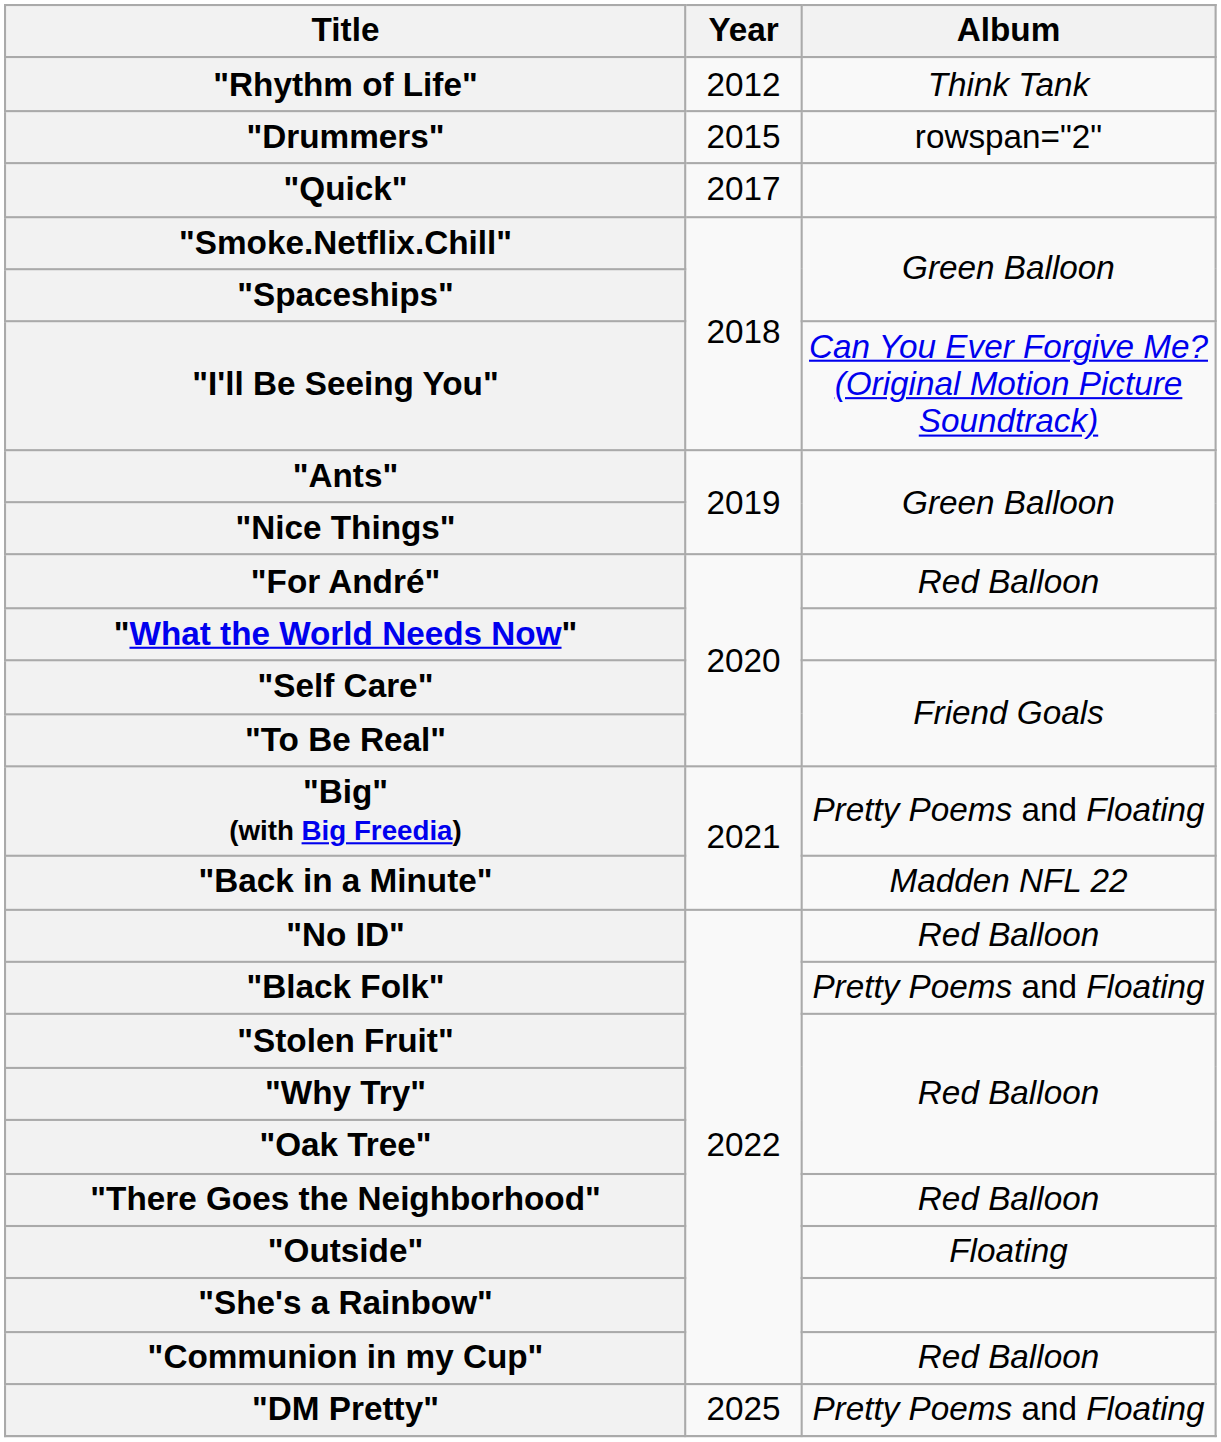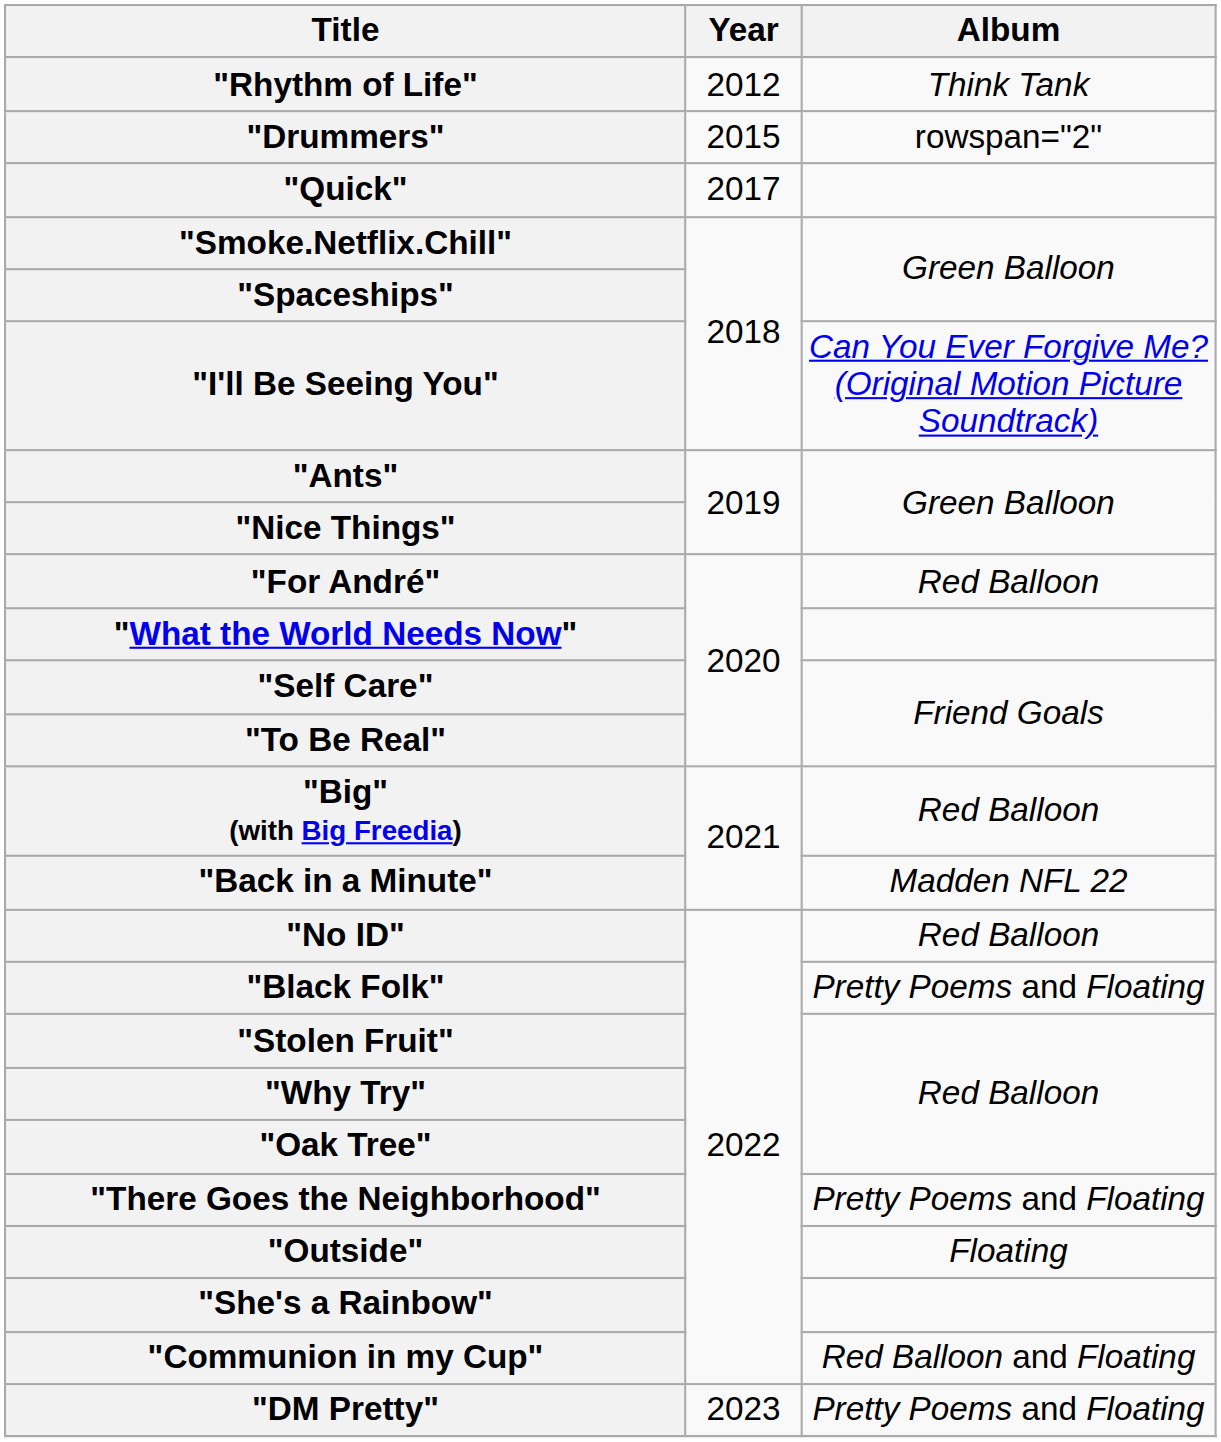(1008, 810) Pretty Poems and Floating -> (1008, 810) Red Balloon
(1008, 1198) Red Balloon -> (1008, 1198) Pretty Poems and Floating
(1008, 1357) Red Balloon -> (1009, 1357) Red Balloon and Floating
(744, 1409) 2025 -> (744, 1409) 2023
